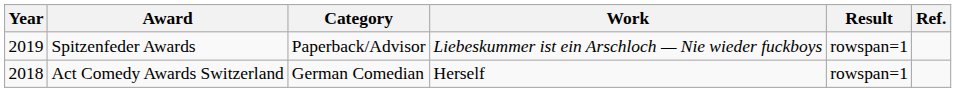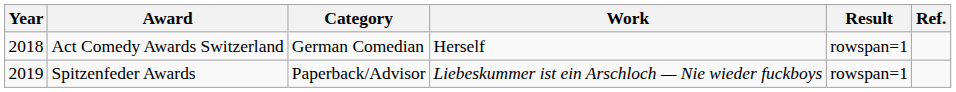rows swapped: (168, 73) <-> (124, 45)
